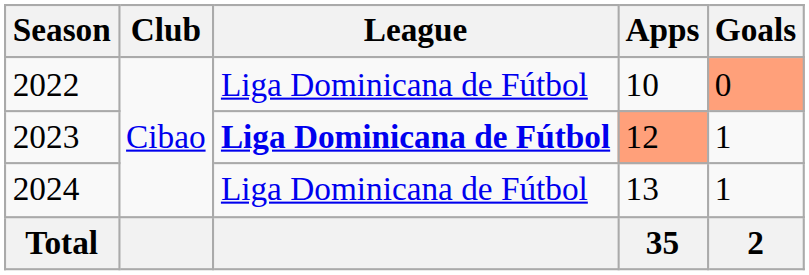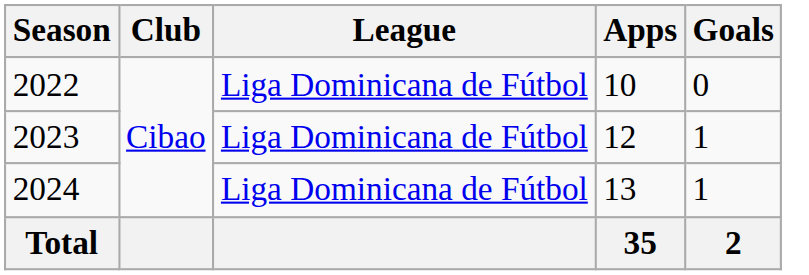(723, 83) lightsalmon background -> (701, 83) no background
(416, 136) bold -> (404, 136) normal
(642, 136) lightsalmon background -> (620, 136) no background
